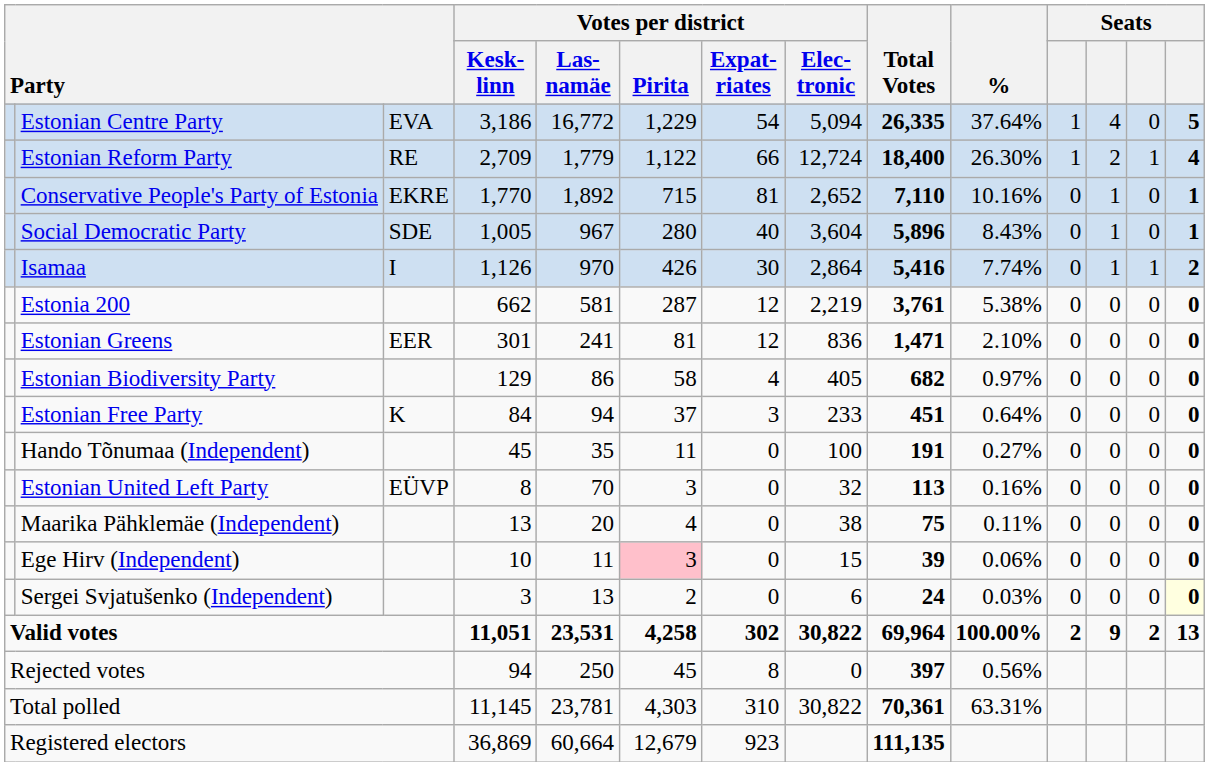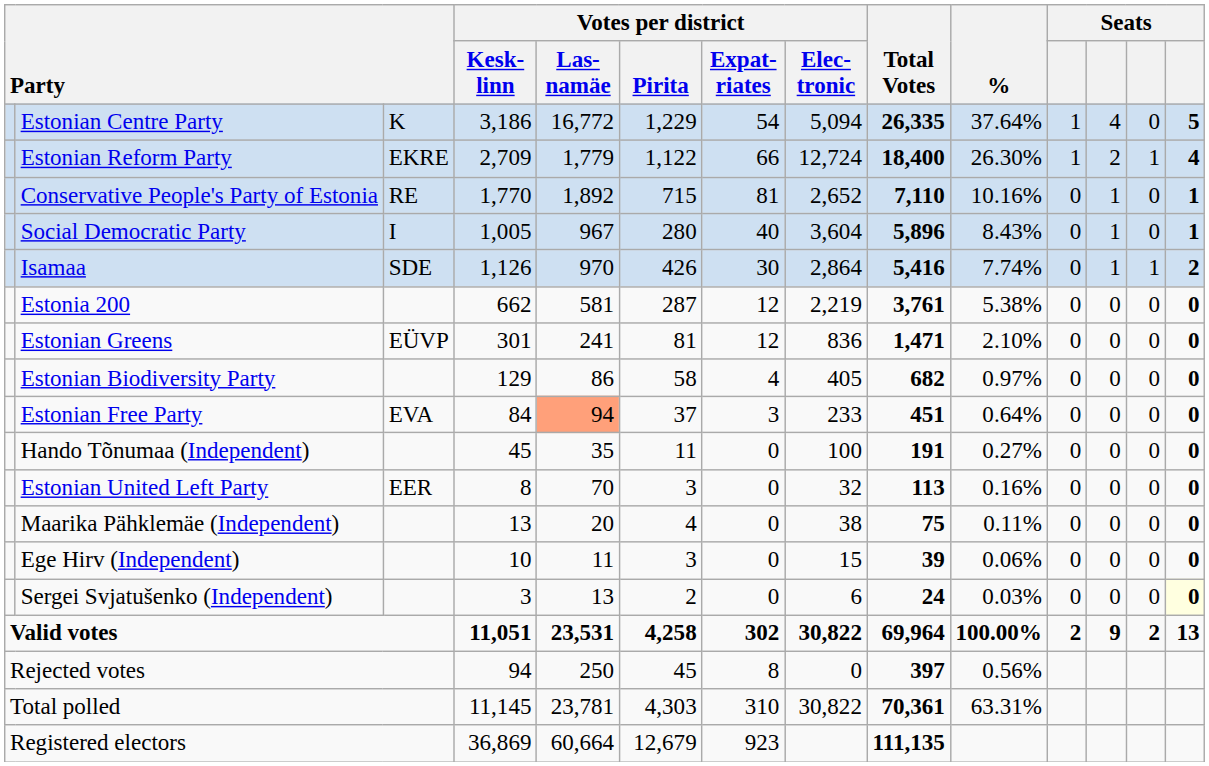(411, 121) EVA -> (397, 121) K
(403, 158) RE -> (419, 158) EKRE
(419, 194) EKRE -> (403, 194) RE
(410, 231) SDE -> (392, 231) I
(392, 267) I -> (410, 267) SDE
(410, 341) EER -> (419, 341) EÜVP
(397, 414) K -> (411, 414) EVA
(603, 414) no background -> (603, 414) lightsalmon background
(419, 487) EÜVP -> (410, 487) EER
(691, 560) pink background -> (691, 560) no background
